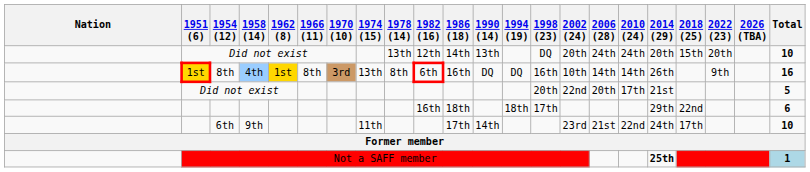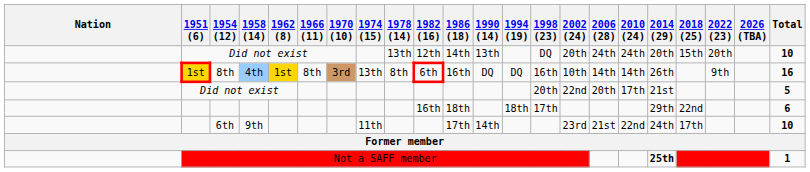(787, 158) lightblue background -> (787, 158) no background
